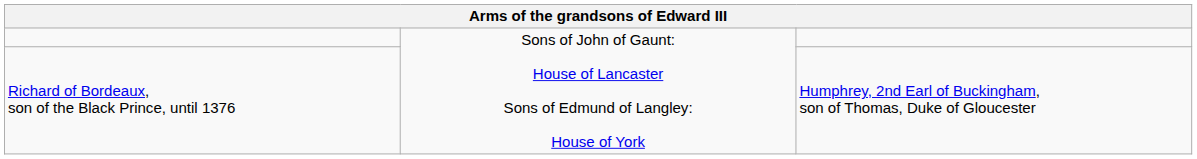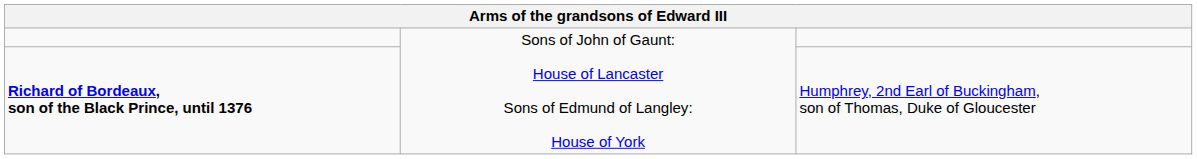(122, 100) normal -> (130, 100) bold
